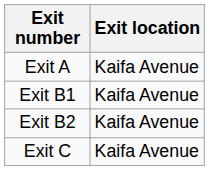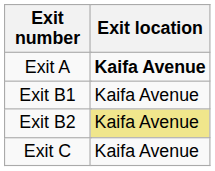(147, 66) normal -> (150, 66) bold
(147, 123) no background -> (147, 123) khaki background
